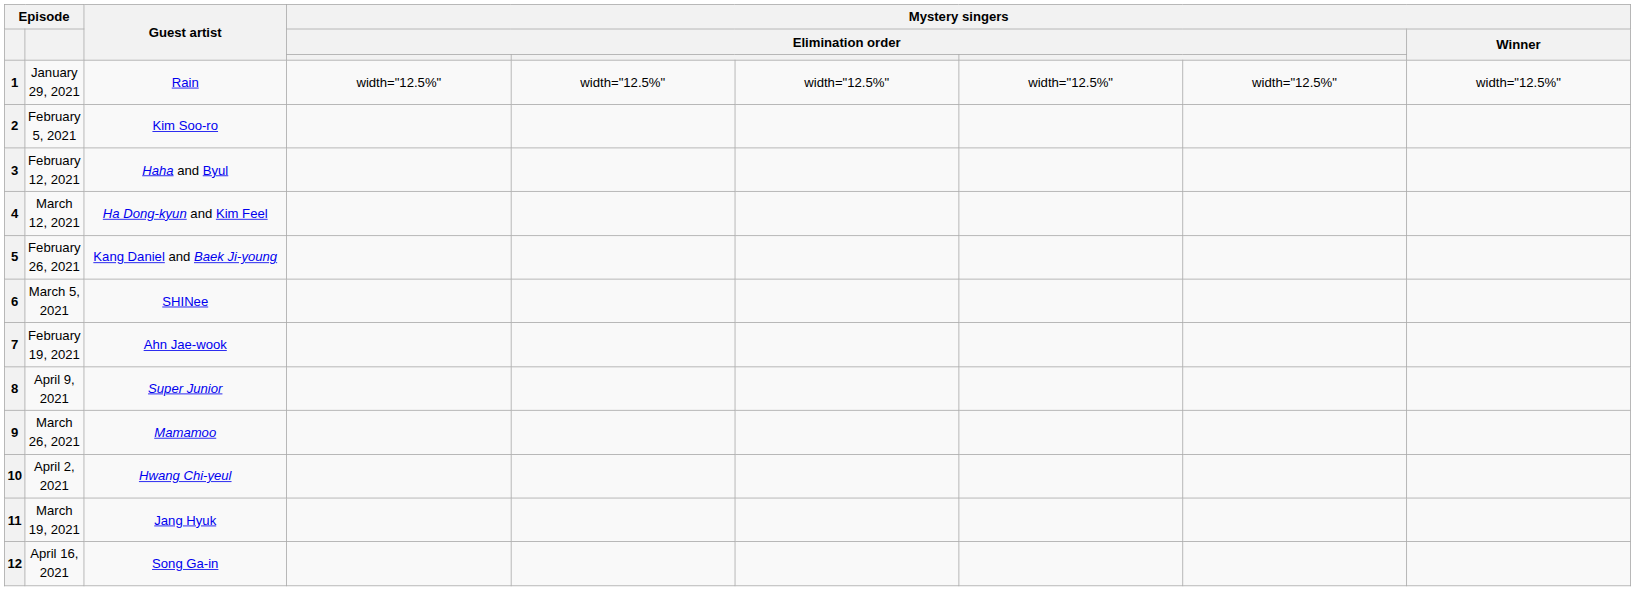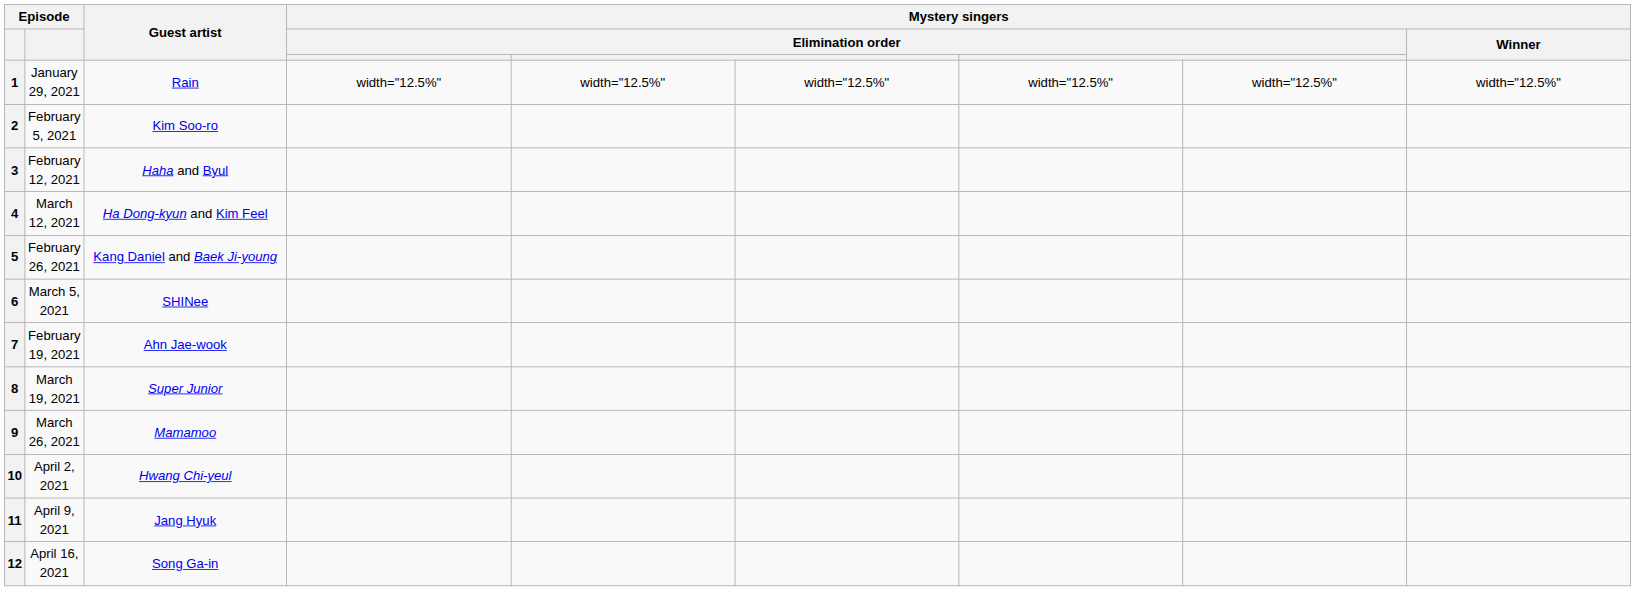(54, 389) April 9, 2021 -> (54, 389) March 19, 2021
(54, 520) March 19, 2021 -> (54, 520) April 9, 2021
